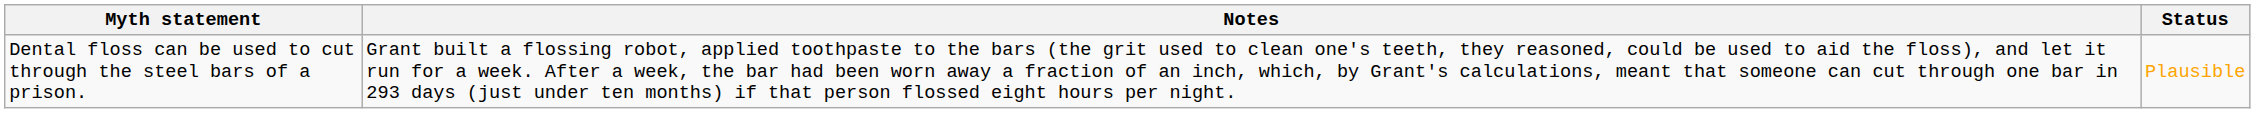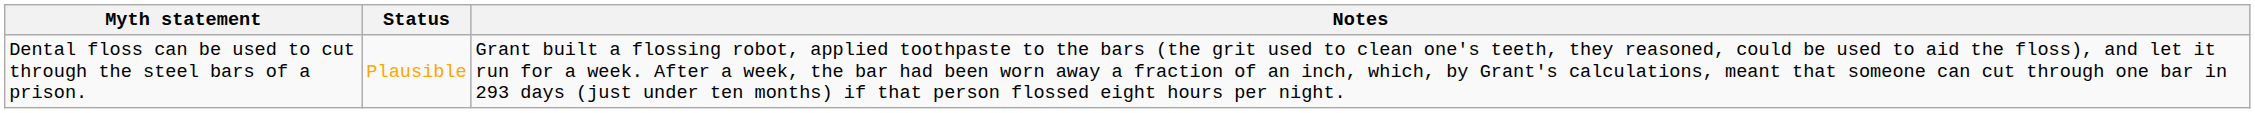columns swapped: (2195, 20) <-> (1251, 20)
